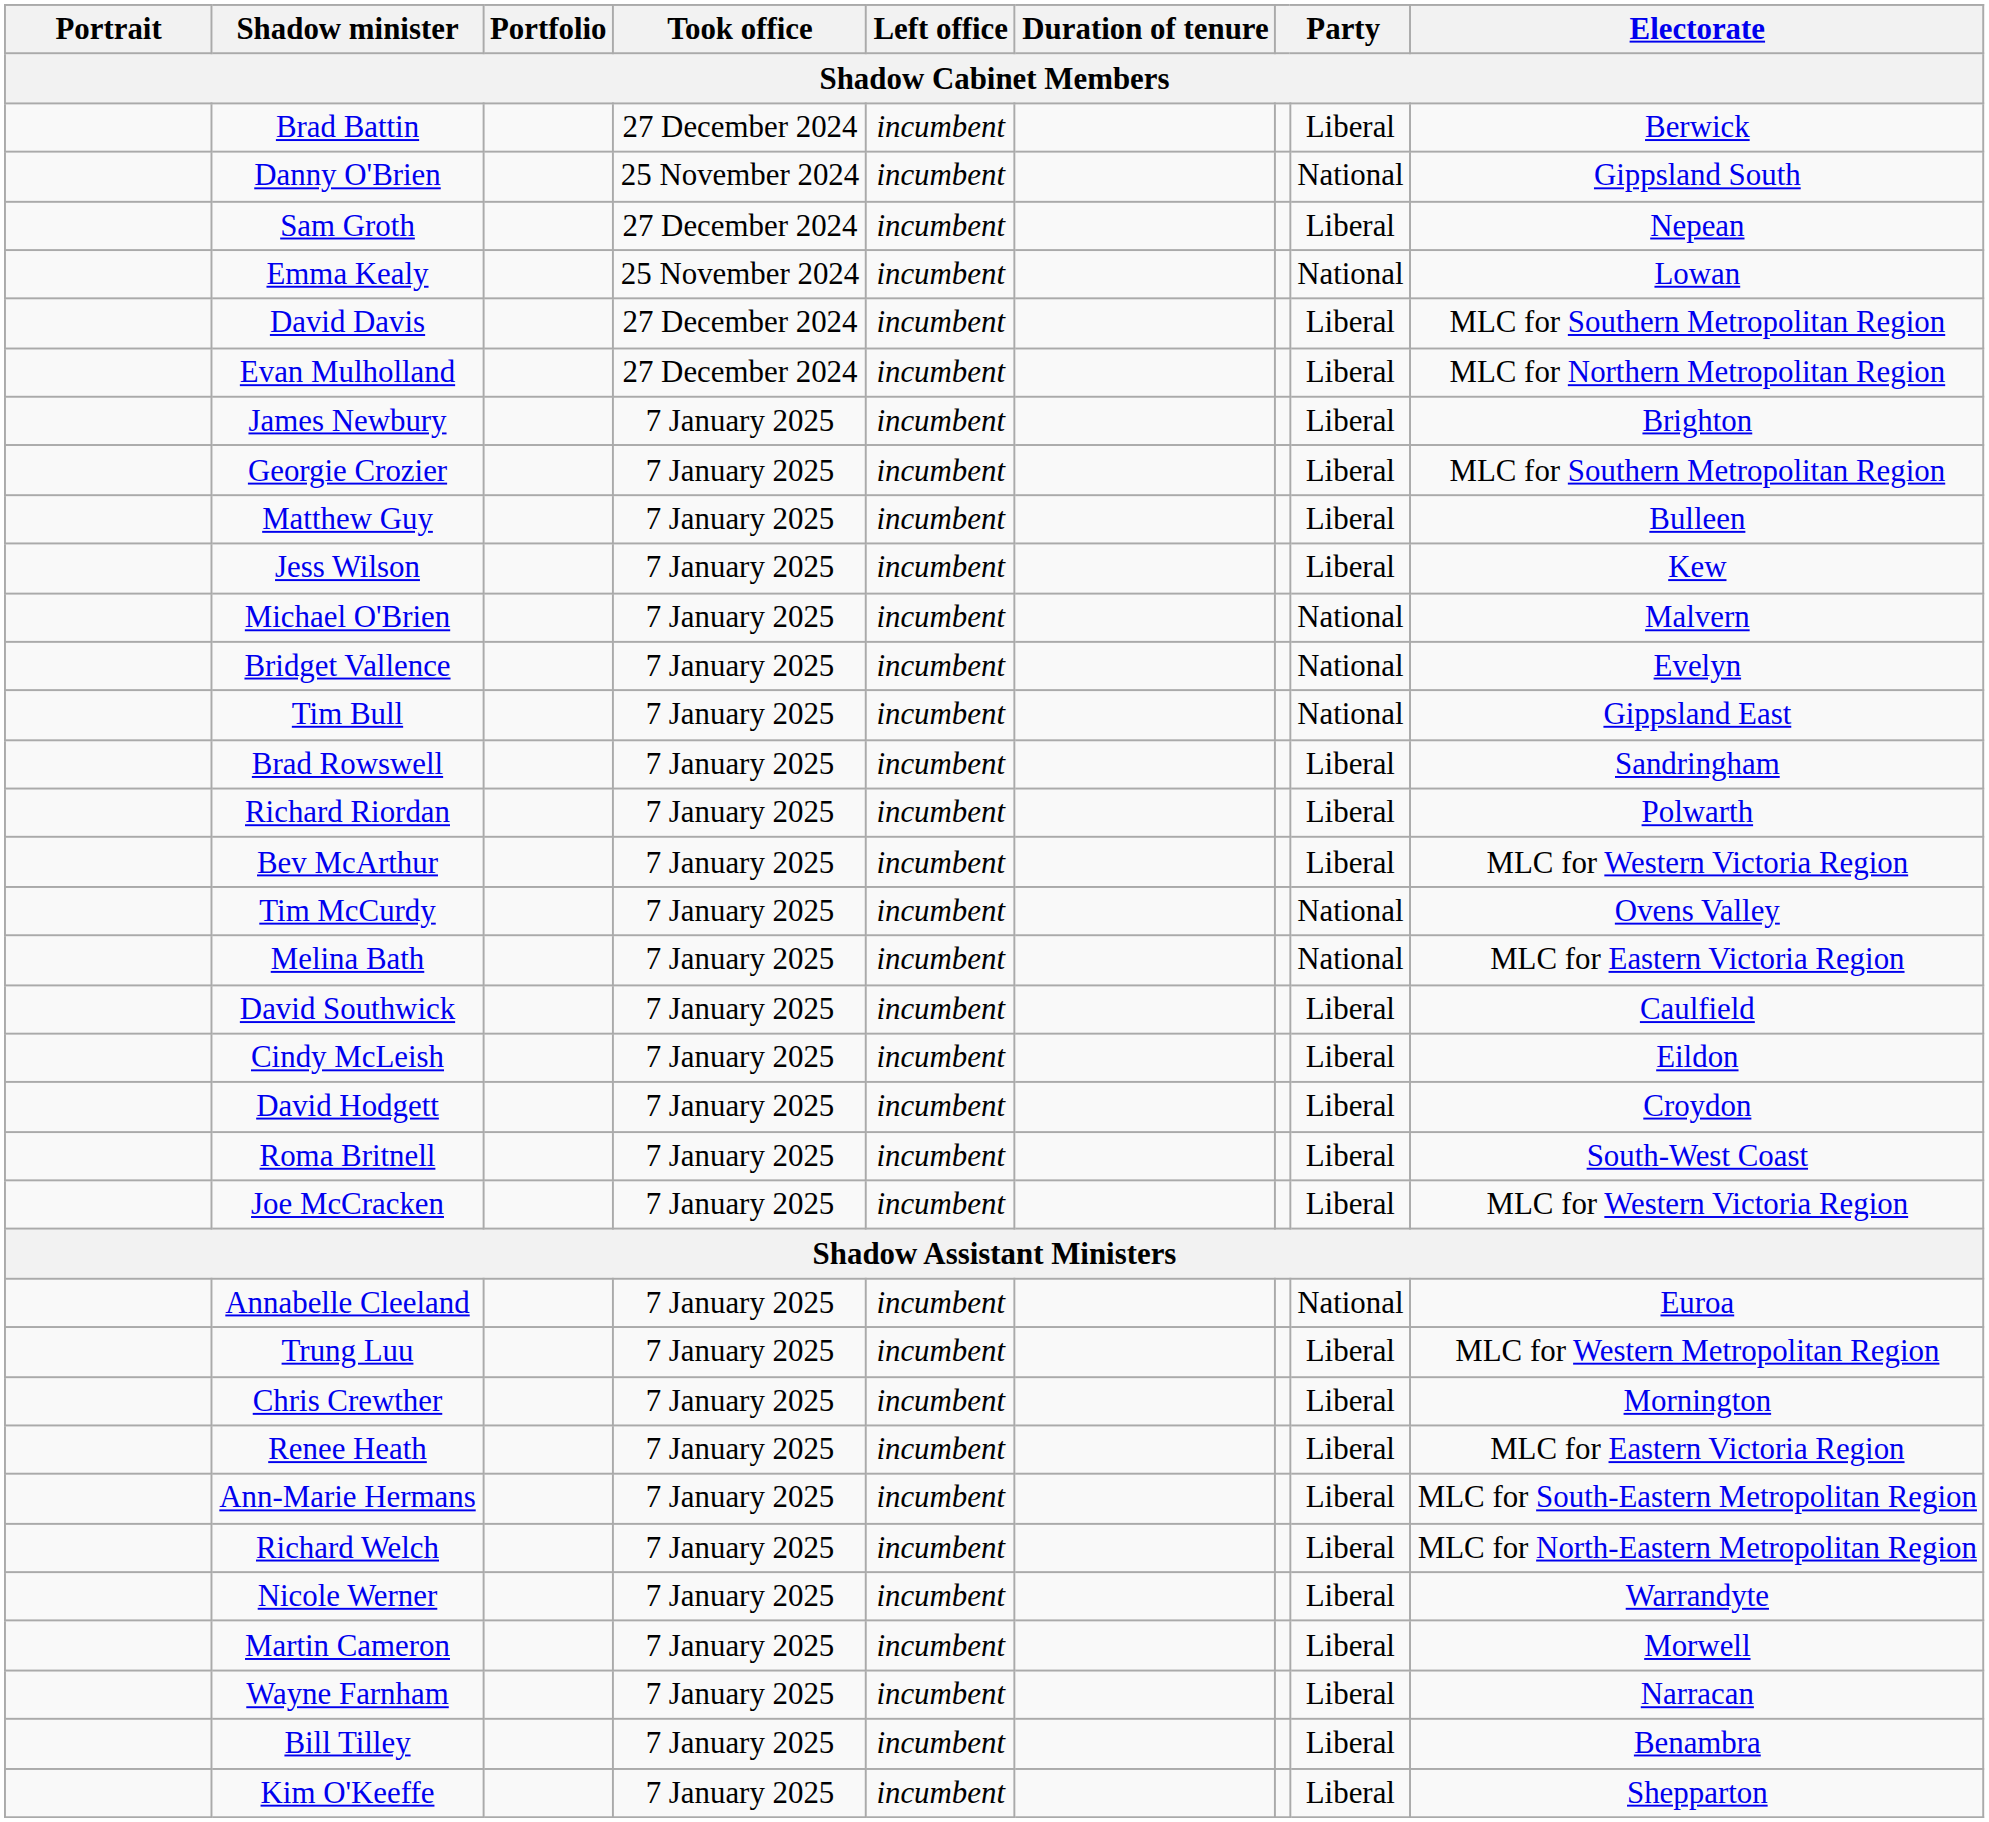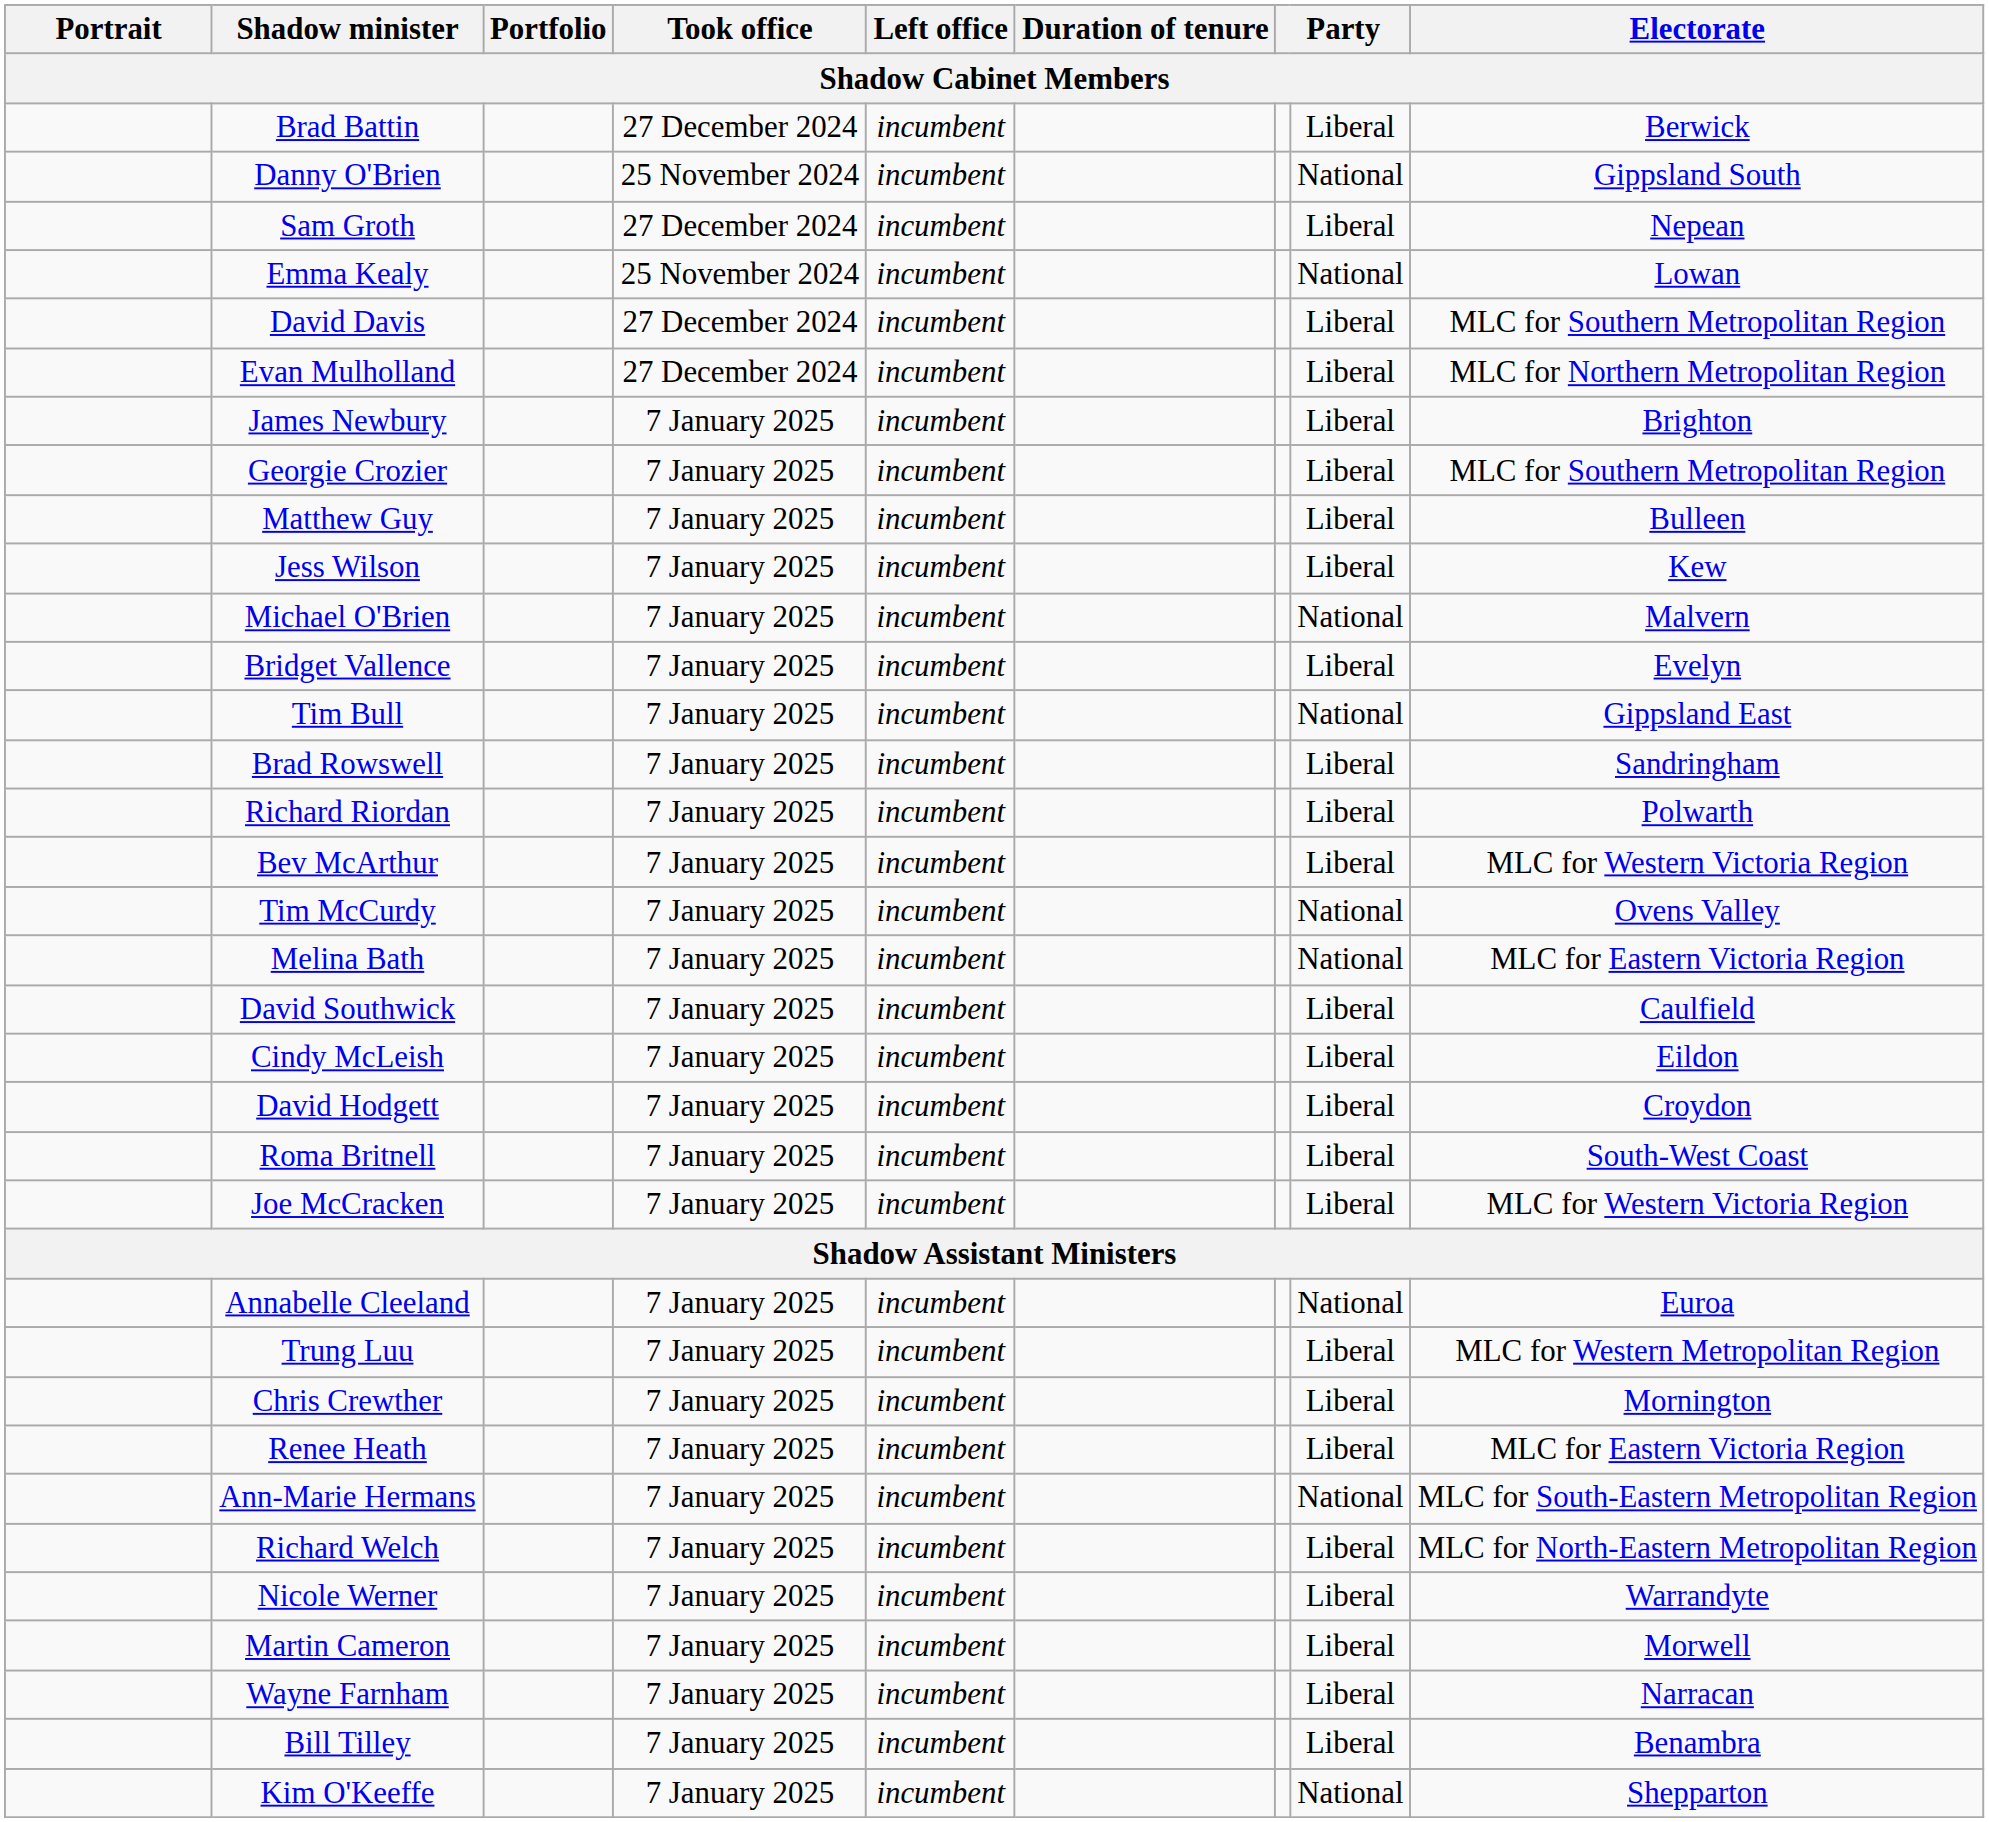(1350, 665) National -> (1350, 665) Liberal
(1350, 1498) Liberal -> (1350, 1498) National
(1350, 1792) Liberal -> (1350, 1792) National
